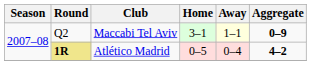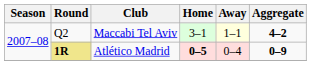(278, 32) 0–9 -> (278, 32) 4–2
(198, 51) normal -> (198, 51) bold
(278, 51) 4–2 -> (278, 51) 0–9
